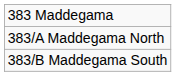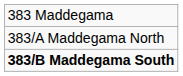(88, 60) normal -> (91, 60) bold
